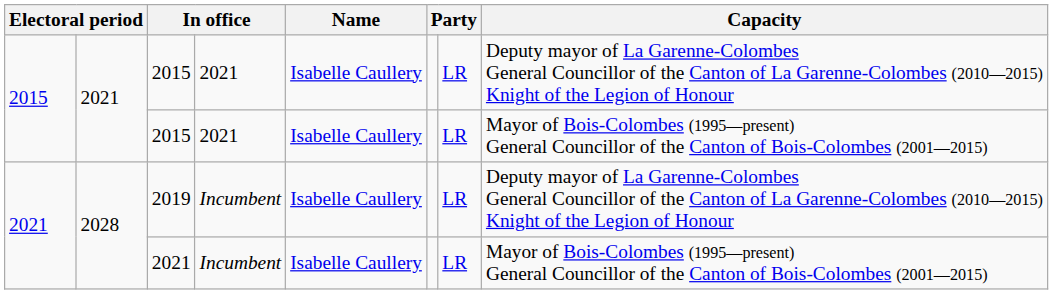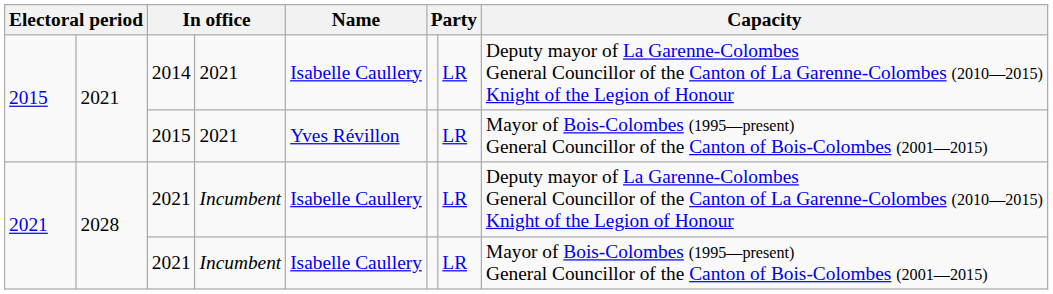(171, 72) 2015 -> (171, 72) 2014
(356, 135) Isabelle Caullery -> (345, 135) Yves Révillon
(171, 199) 2019 -> (171, 199) 2021
